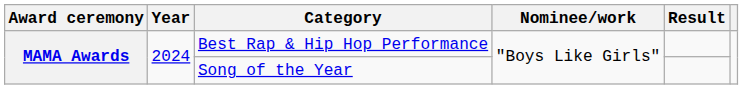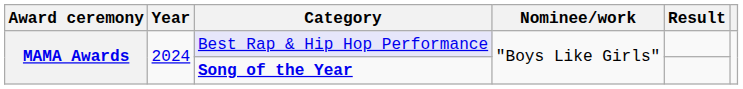(343, 44) no background -> (343, 44) lavender background
(275, 70) normal -> (275, 70) bold
